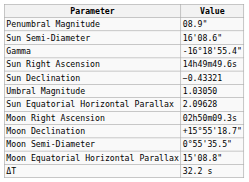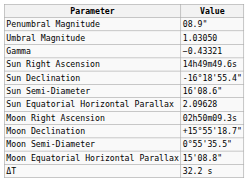rows swapped: (46, 91) <-> (48, 38)
(212, 51) -16°18'55.4" -> (202, 51) −0.43321
(202, 78) −0.43321 -> (212, 78) -16°18'55.4"
